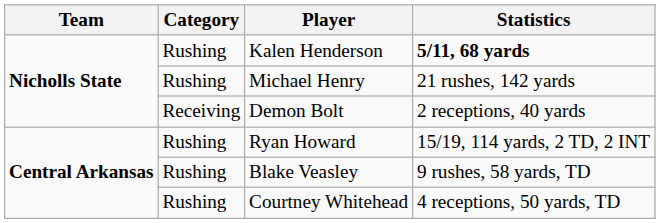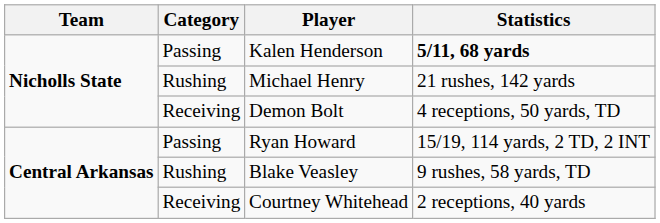(194, 50) Rushing -> (192, 50) Passing
(501, 111) 2 receptions, 40 yards -> (519, 111) 4 receptions, 50 yards, TD
(194, 141) Rushing -> (192, 141) Passing
(194, 202) Rushing -> (201, 202) Receiving
(519, 202) 4 receptions, 50 yards, TD -> (501, 202) 2 receptions, 40 yards
